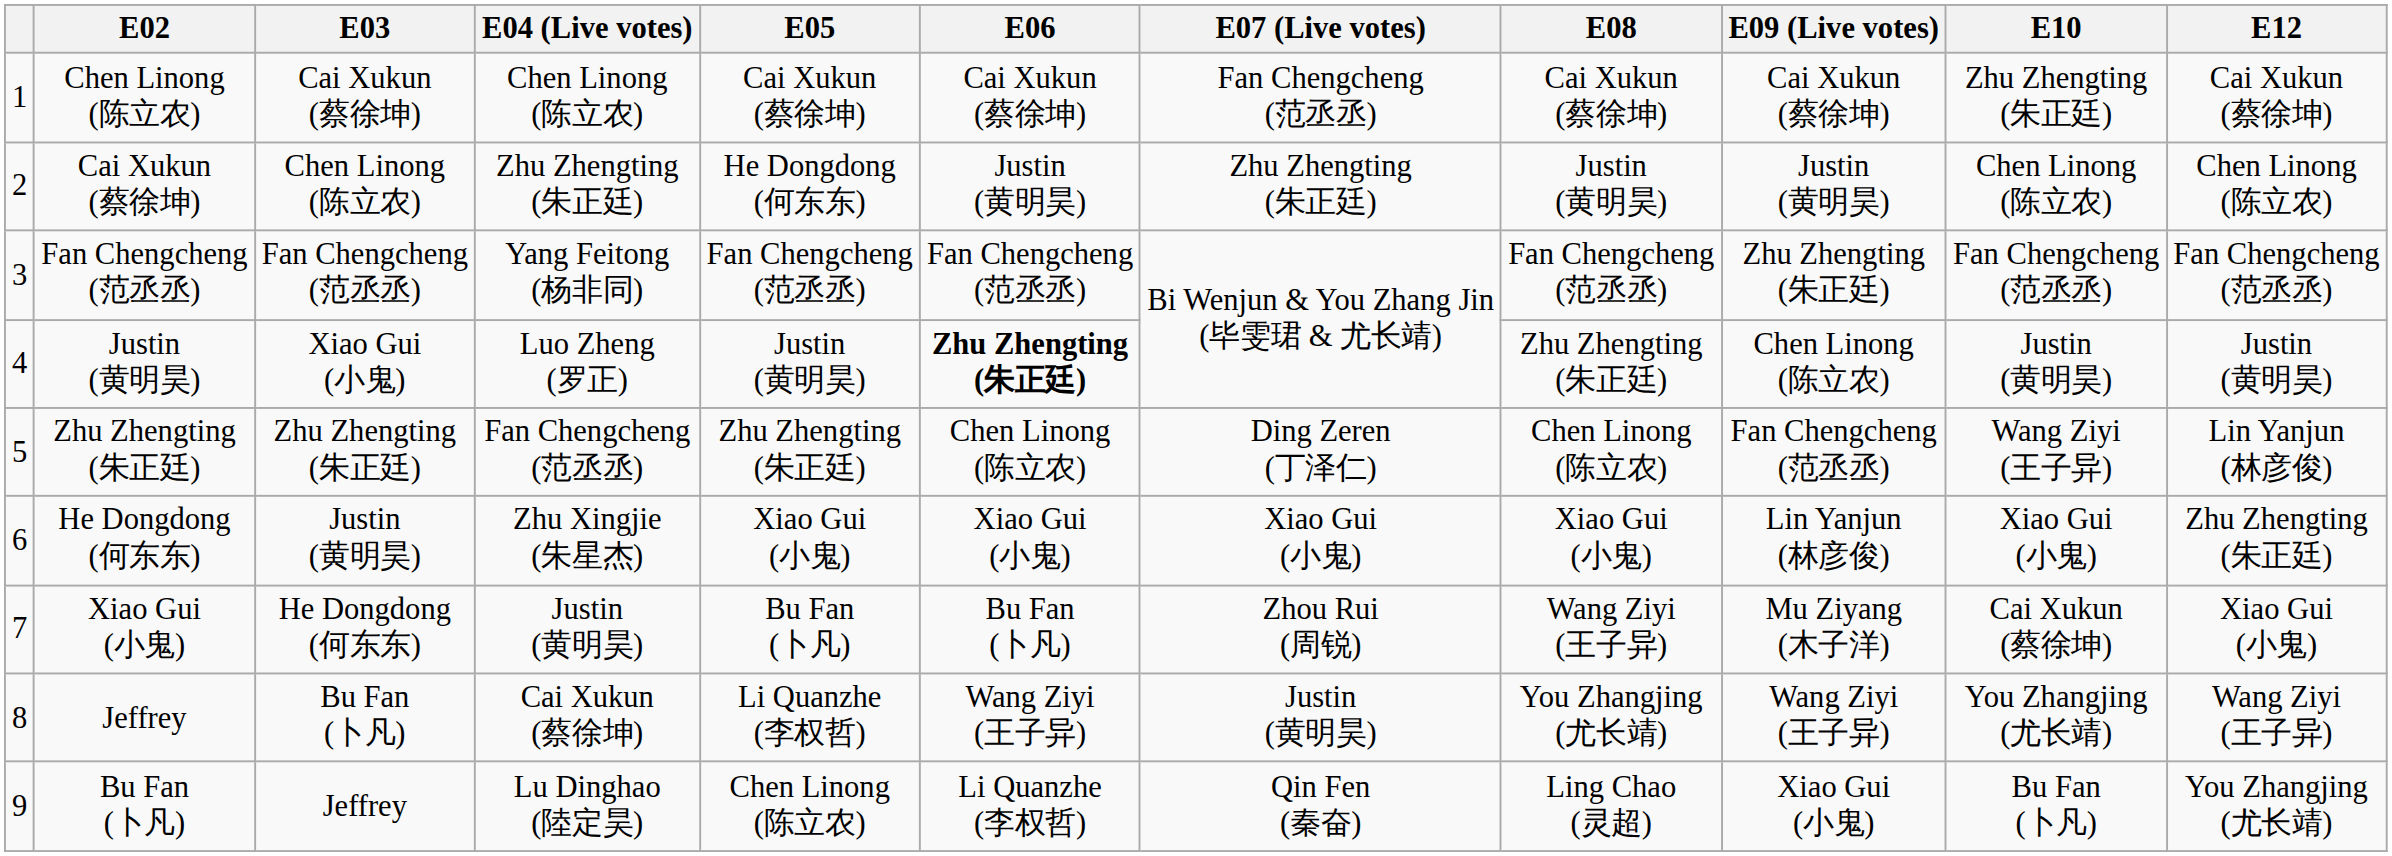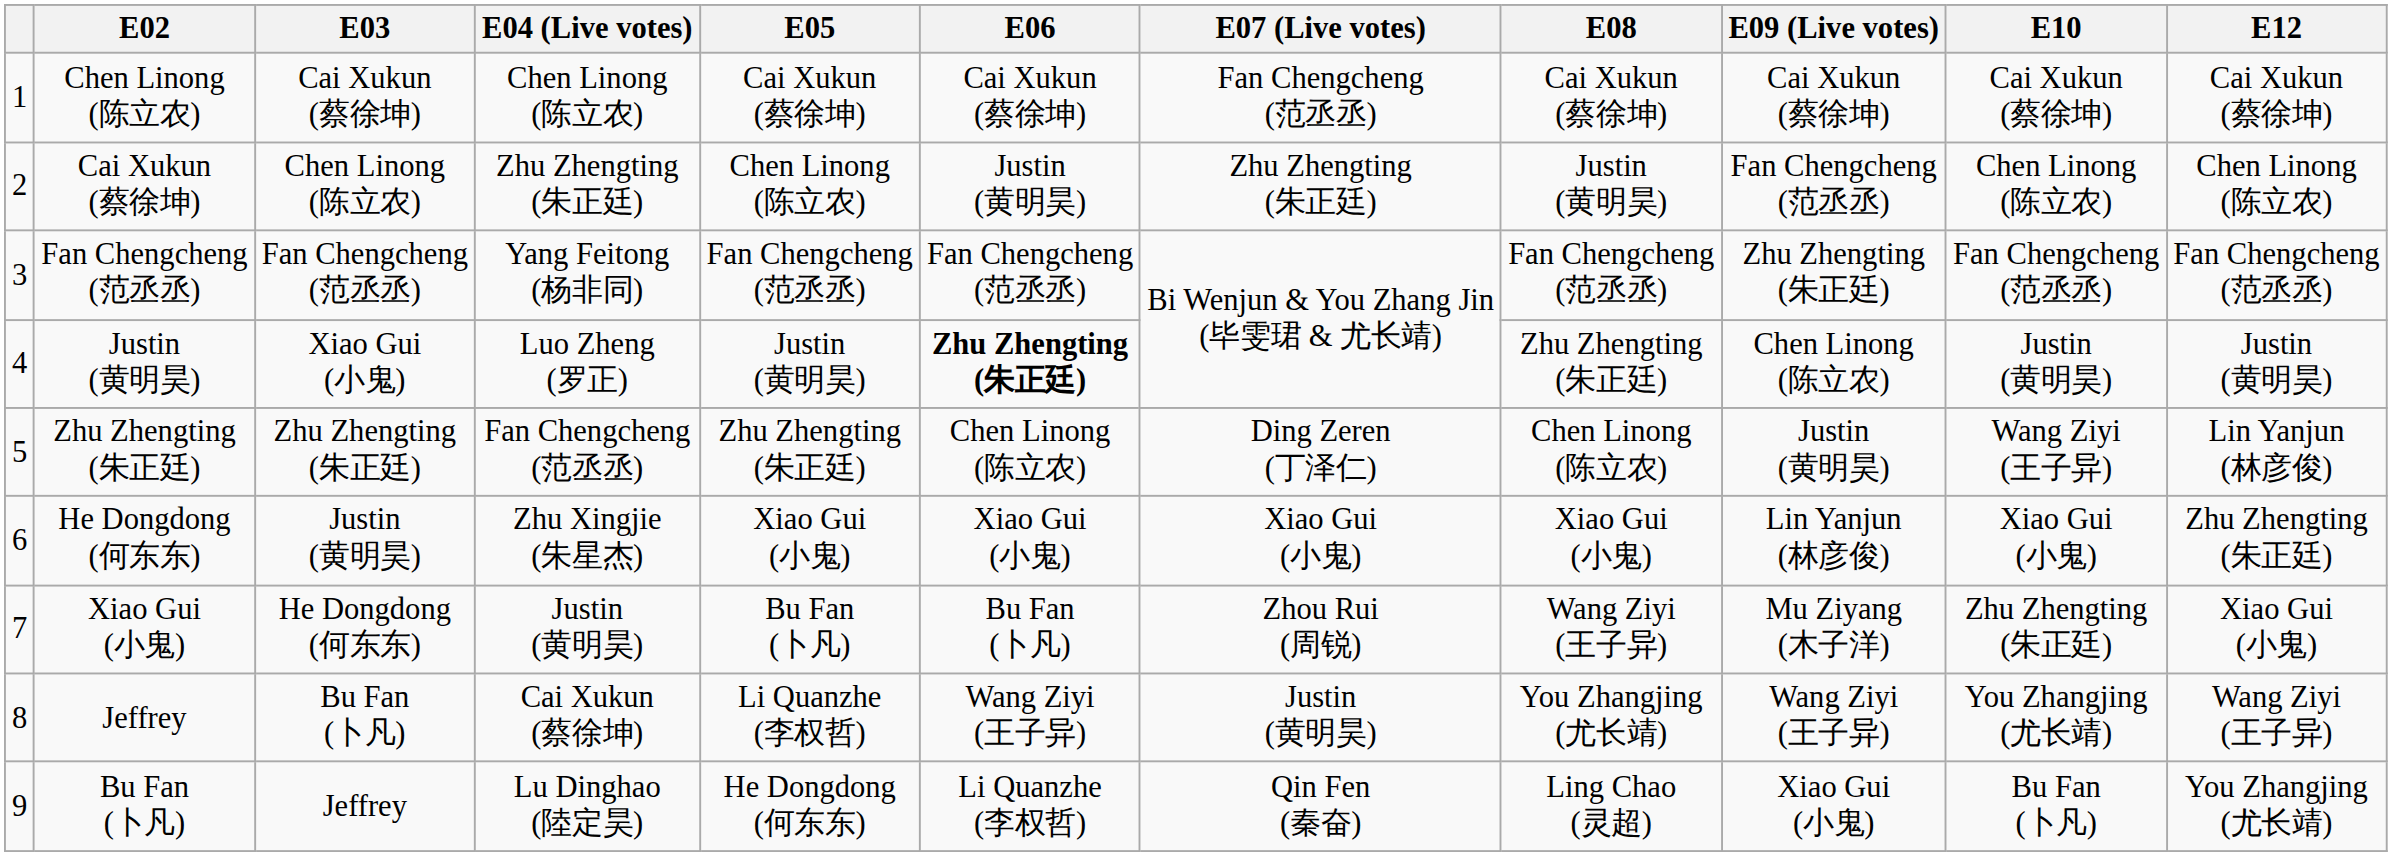(2056, 95) Zhu Zhengting (朱正廷) -> (2056, 95) Cai Xukun (蔡徐坤)
(810, 183) He Dongdong (何东东) -> (810, 183) Chen Linong (陈立农)
(1834, 183) Justin (黄明昊) -> (1834, 183) Fan Chengcheng (范丞丞)
(1834, 449) Fan Chengcheng (范丞丞) -> (1834, 449) Justin (黄明昊)
(2056, 626) Cai Xukun (蔡徐坤) -> (2056, 626) Zhu Zhengting (朱正廷)
(810, 803) Chen Linong (陈立农) -> (810, 803) He Dongdong (何东东)
